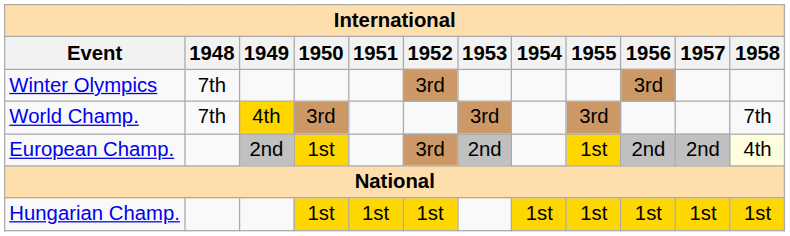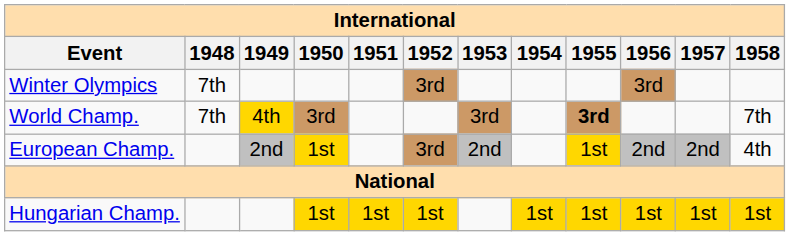(594, 117) normal -> (594, 117) bold
(758, 149) lightyellow background -> (758, 149) no background
